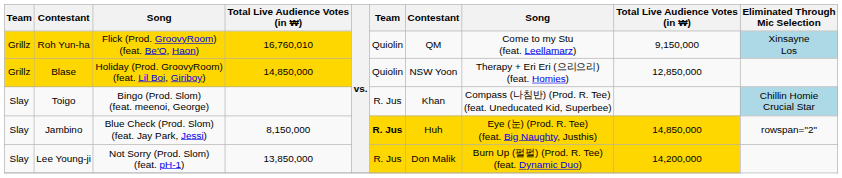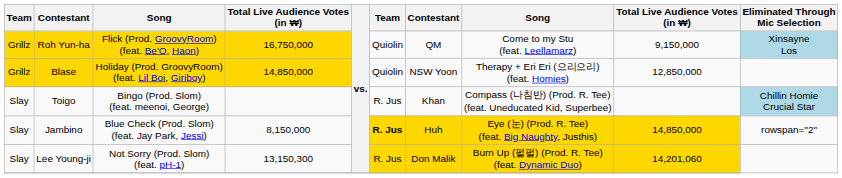(288, 44) 16,760,010 -> (288, 44) 16,750,000
(288, 158) 13,850,000 -> (288, 158) 13,150,300
(677, 158) 14,200,000 -> (677, 158) 14,201,060
